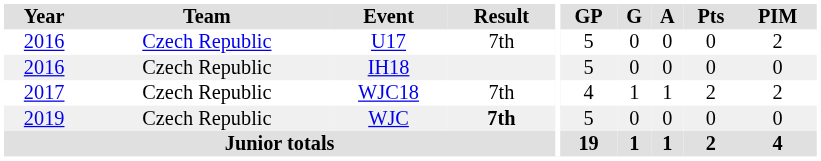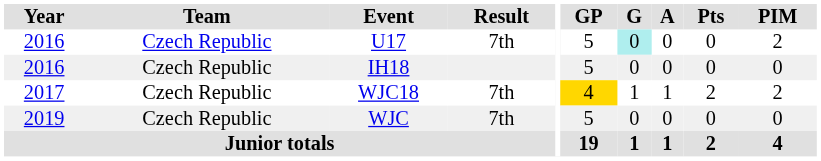(634, 41) no background -> (634, 41) paleturquoise background
(589, 92) no background -> (589, 92) gold background
(501, 118) bold -> (501, 118) normal
